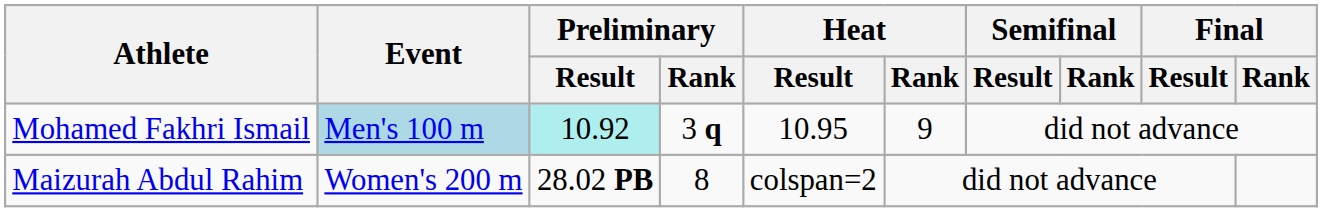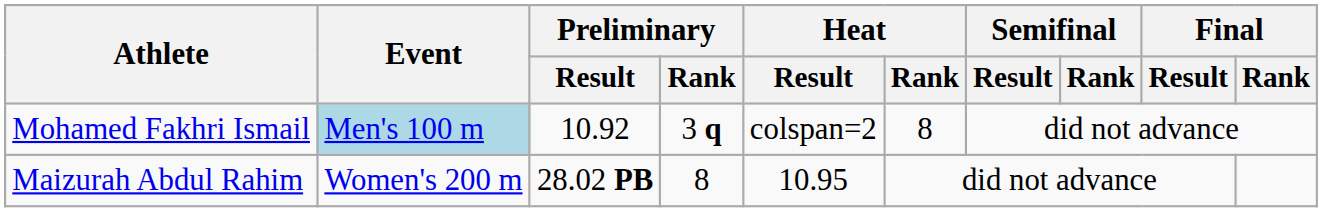(595, 129) paleturquoise background -> (595, 129) no background
(813, 129) 10.95 -> (813, 129) colspan=2
(925, 129) 9 -> (925, 129) 8
(813, 180) colspan=2 -> (813, 180) 10.95
